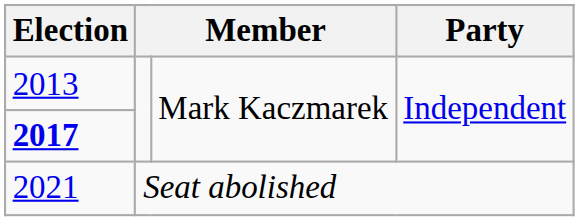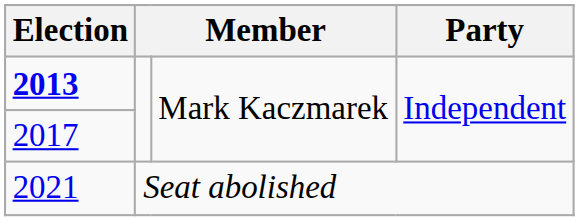(46, 82) normal -> (46, 82) bold
(46, 135) bold -> (46, 135) normal
